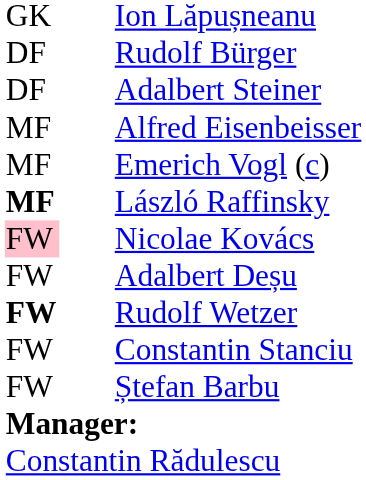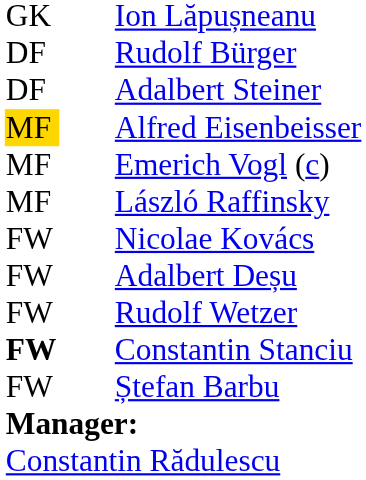(28, 127) no background -> (28, 127) gold background
(30, 201) bold -> (28, 201) normal
(29, 238) pink background -> (29, 238) no background
(31, 312) bold -> (29, 312) normal
(29, 349) normal -> (31, 349) bold
